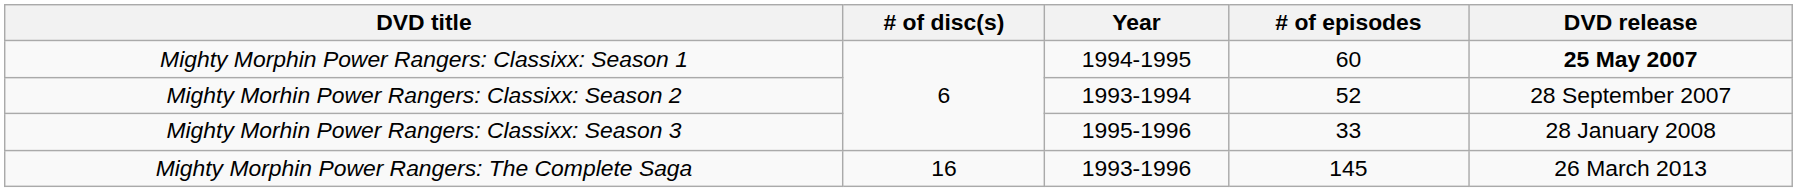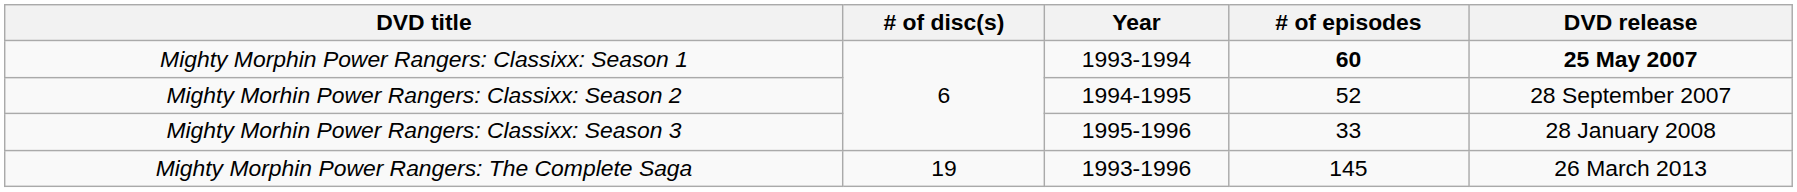(1136, 58) 1994-1995 -> (1136, 58) 1993-1994
(1348, 58) normal -> (1348, 58) bold
(1136, 95) 1993-1994 -> (1136, 95) 1994-1995
(944, 167) 16 -> (944, 167) 19
